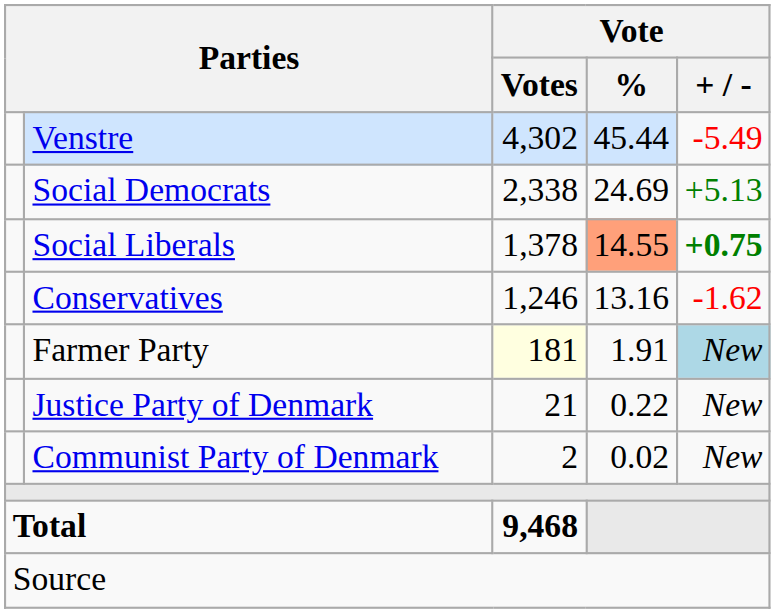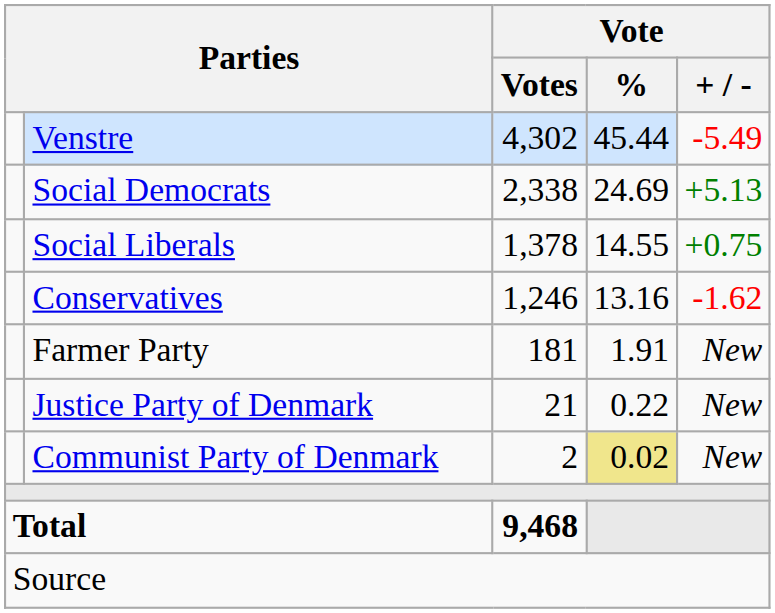(631, 244) lightsalmon background -> (631, 244) no background
(724, 244) bold -> (723, 244) normal
(553, 350) lightyellow background -> (553, 350) no background
(733, 350) lightblue background -> (732, 350) no background
(640, 457) no background -> (640, 457) khaki background
